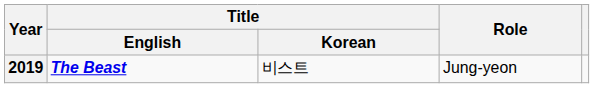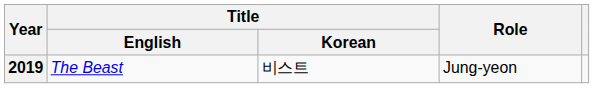(89, 68) bold -> (87, 68) normal
